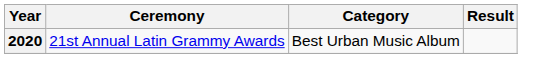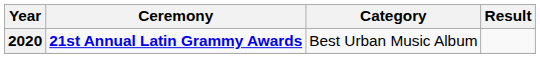(167, 41) normal -> (176, 41) bold
